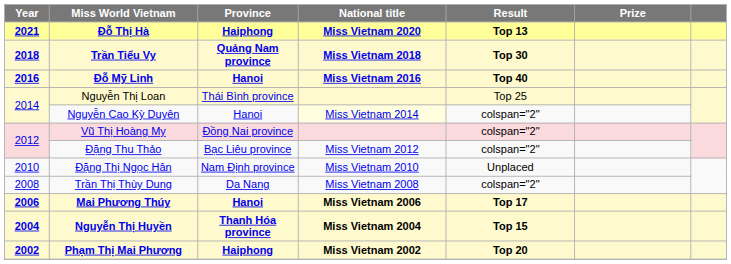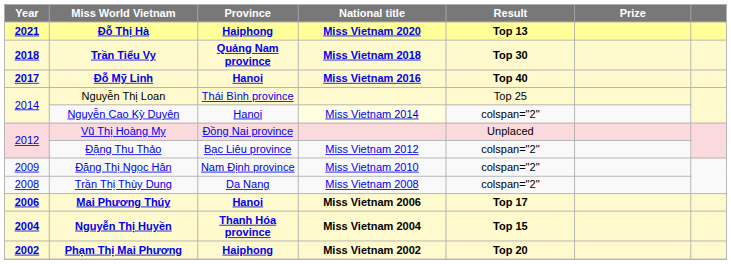(27, 79) 2016 -> (27, 79) 2017
(510, 132) colspan="2" -> (510, 132) Unplaced
(27, 167) 2010 -> (27, 167) 2009
(510, 167) Unplaced -> (510, 167) colspan="2"
